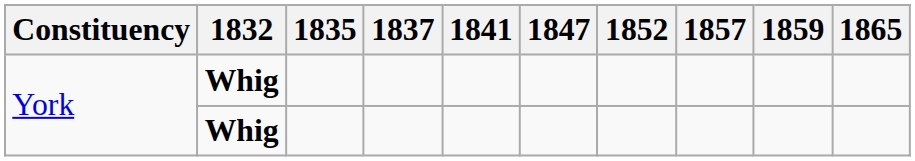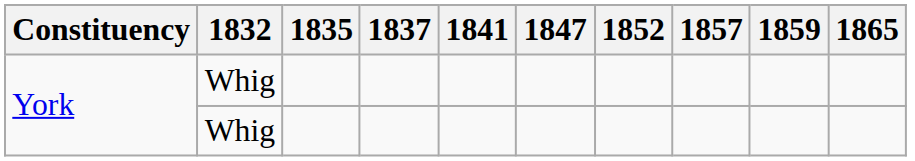(242, 79) bold -> (240, 79) normal
(242, 130) bold -> (240, 130) normal
